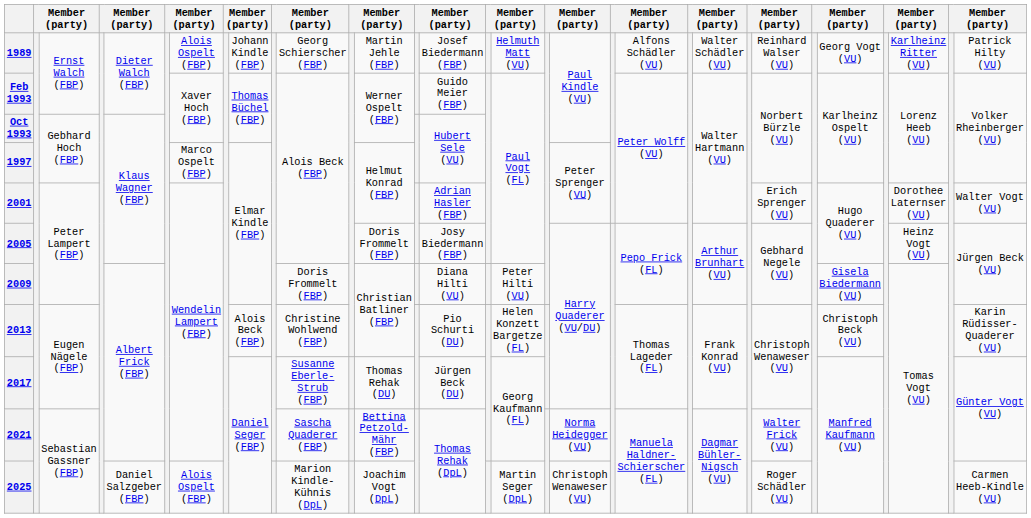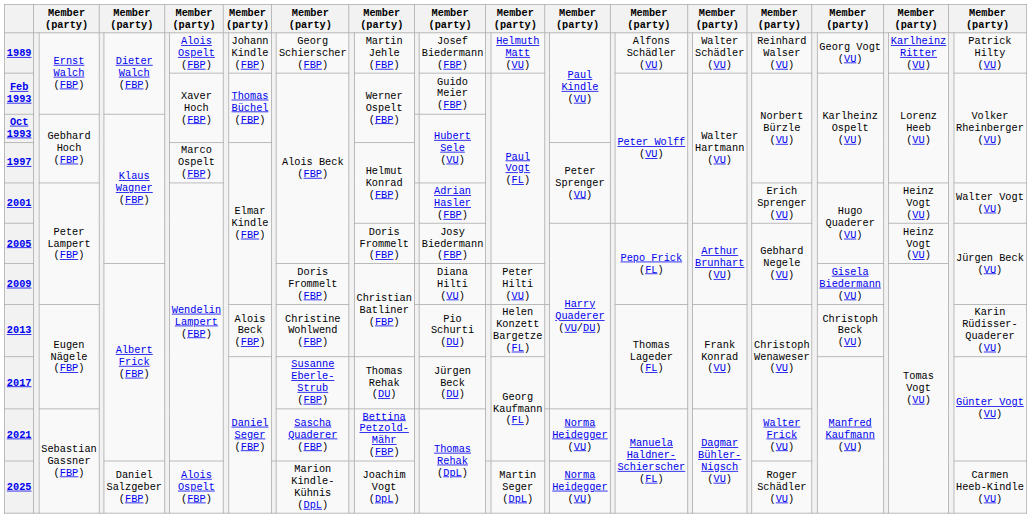(919, 203) Dorothee Laternser (VU) -> (919, 203) Heinz Vogt (VU)
(580, 487) Christoph Wenaweser (VU) -> (580, 487) Norma Heidegger (VU)
